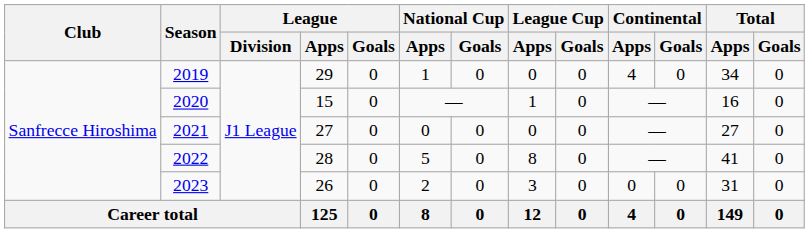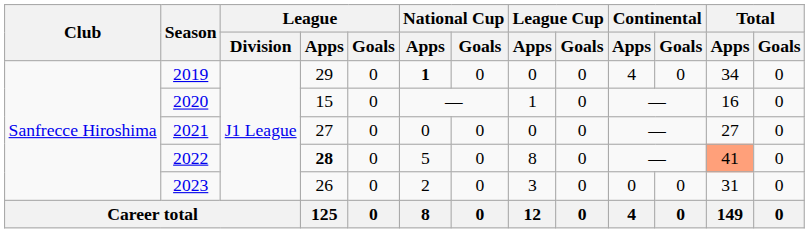(425, 74) normal -> (425, 74) bold
(324, 158) normal -> (324, 158) bold
(730, 158) no background -> (730, 158) lightsalmon background
